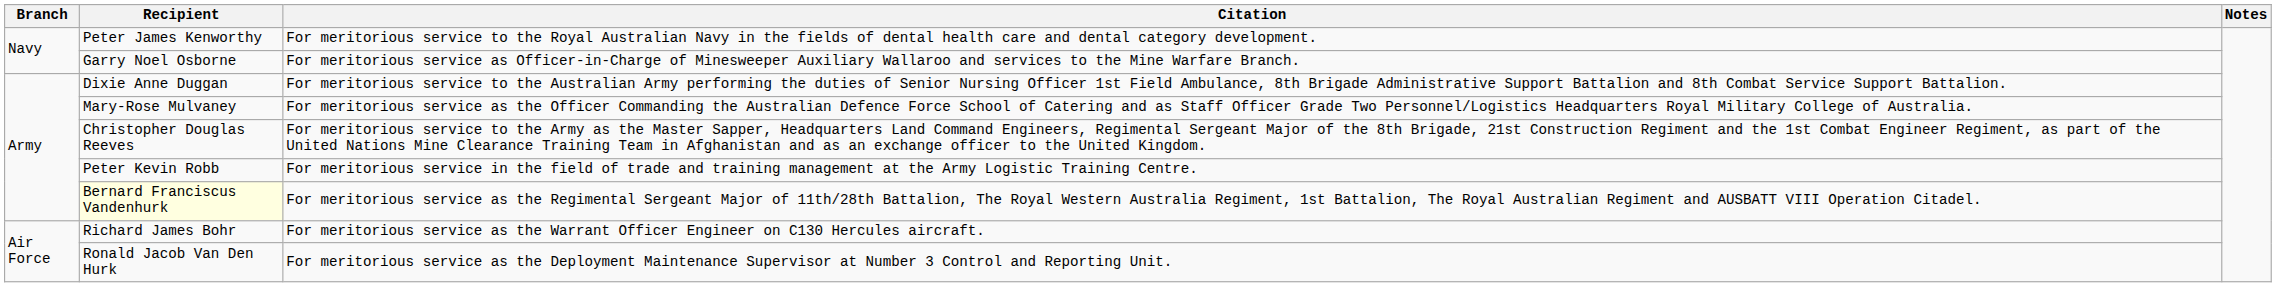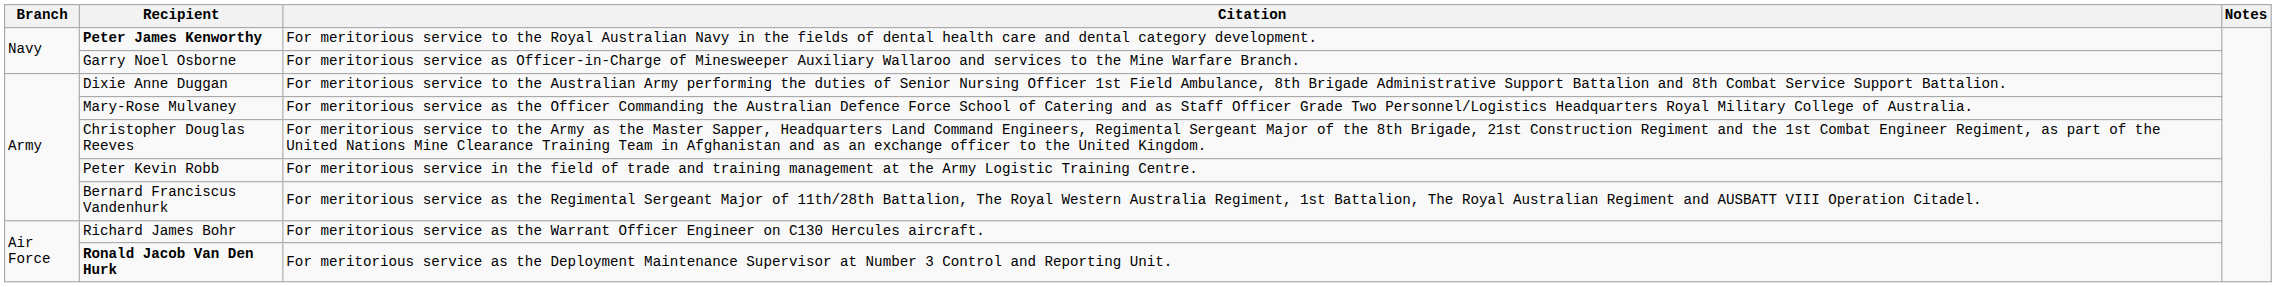(172, 39) normal -> (172, 39) bold
(160, 201) lightyellow background -> (160, 201) no background
(168, 263) normal -> (168, 263) bold
